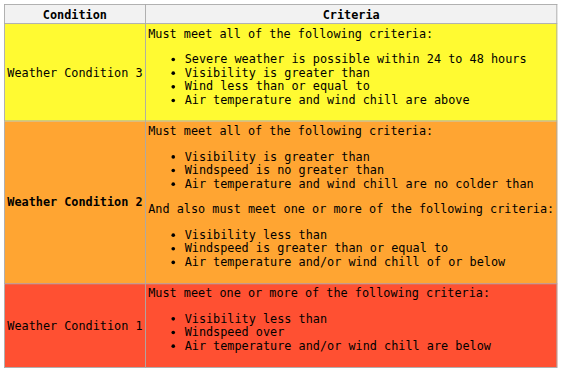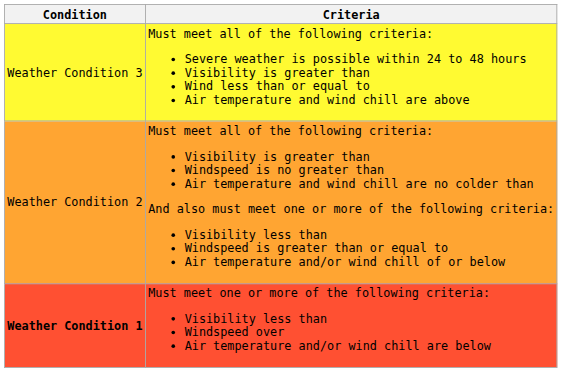(75, 202) bold -> (75, 202) normal
(75, 325) normal -> (75, 325) bold
